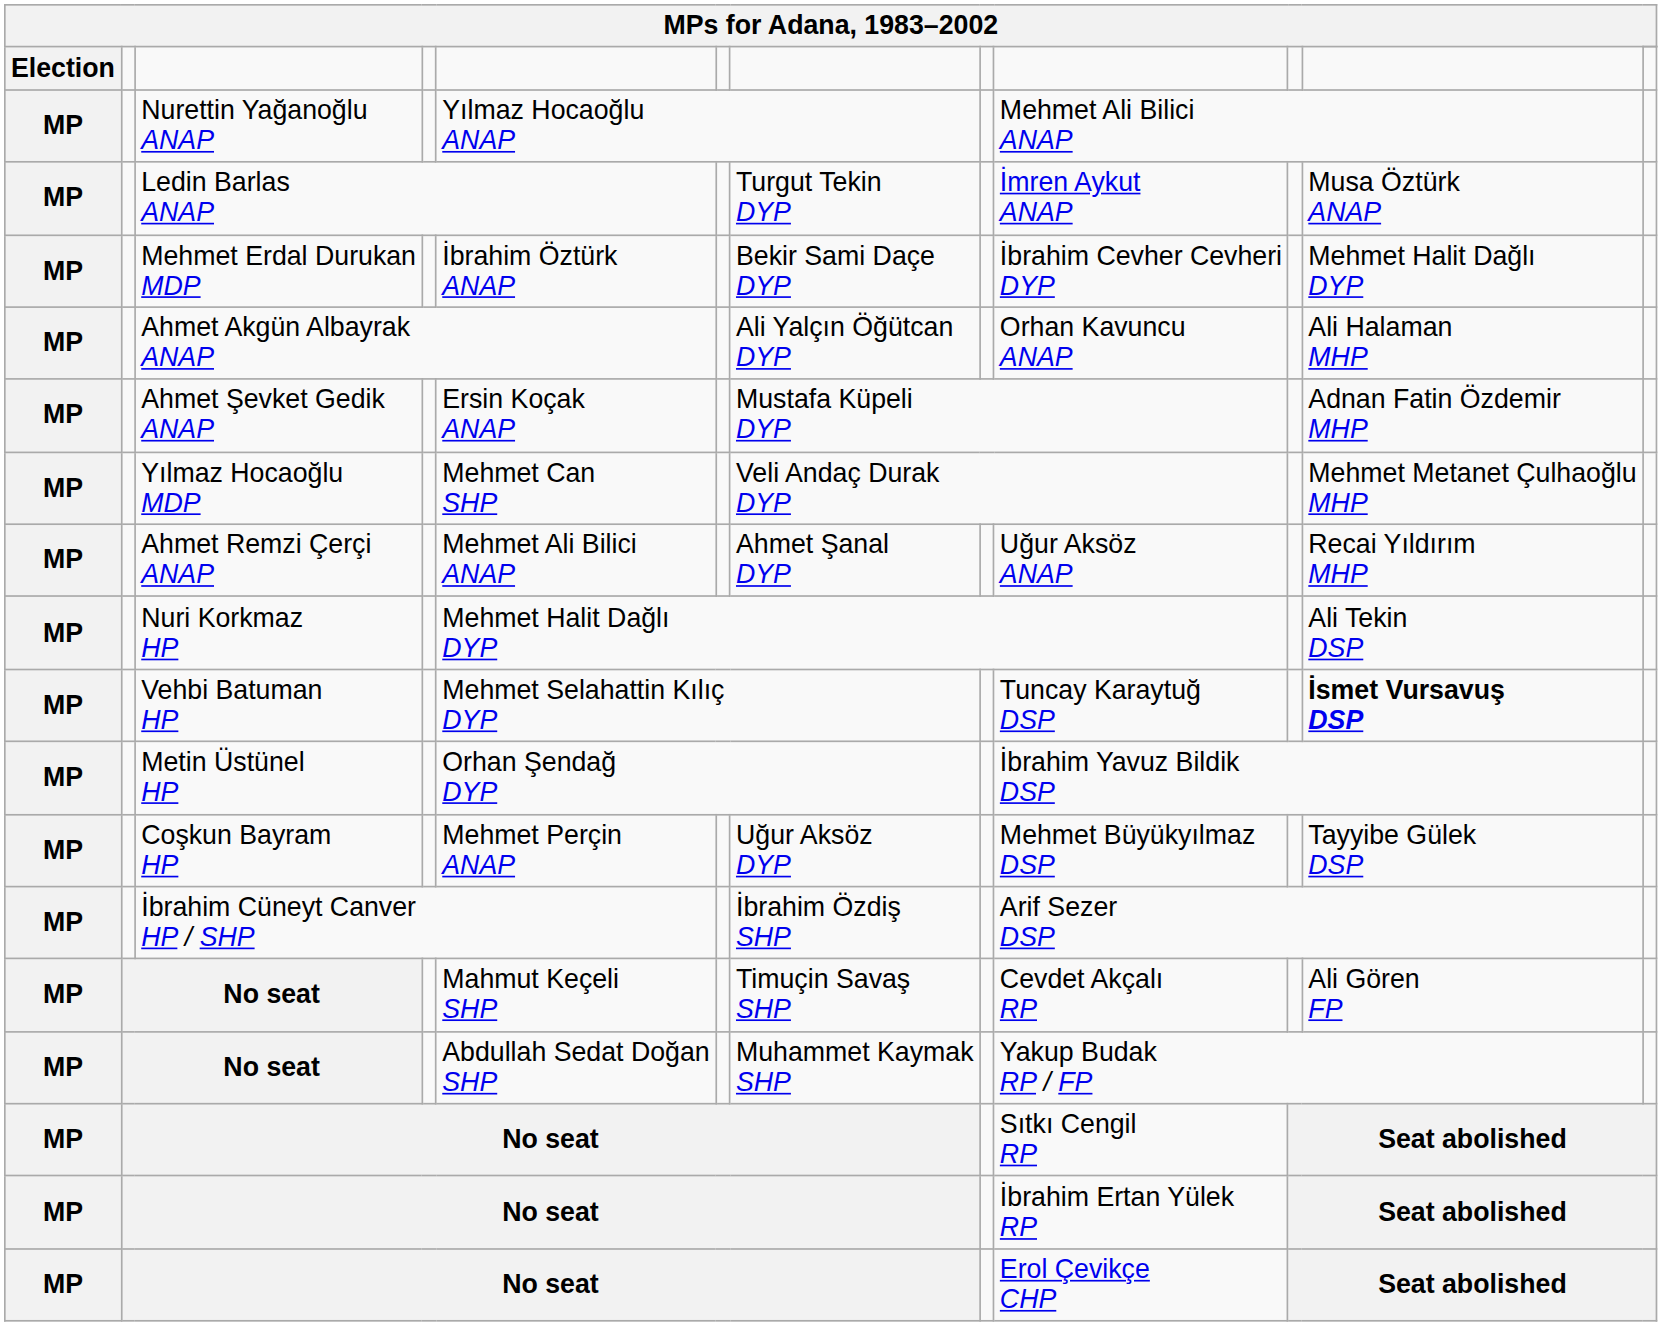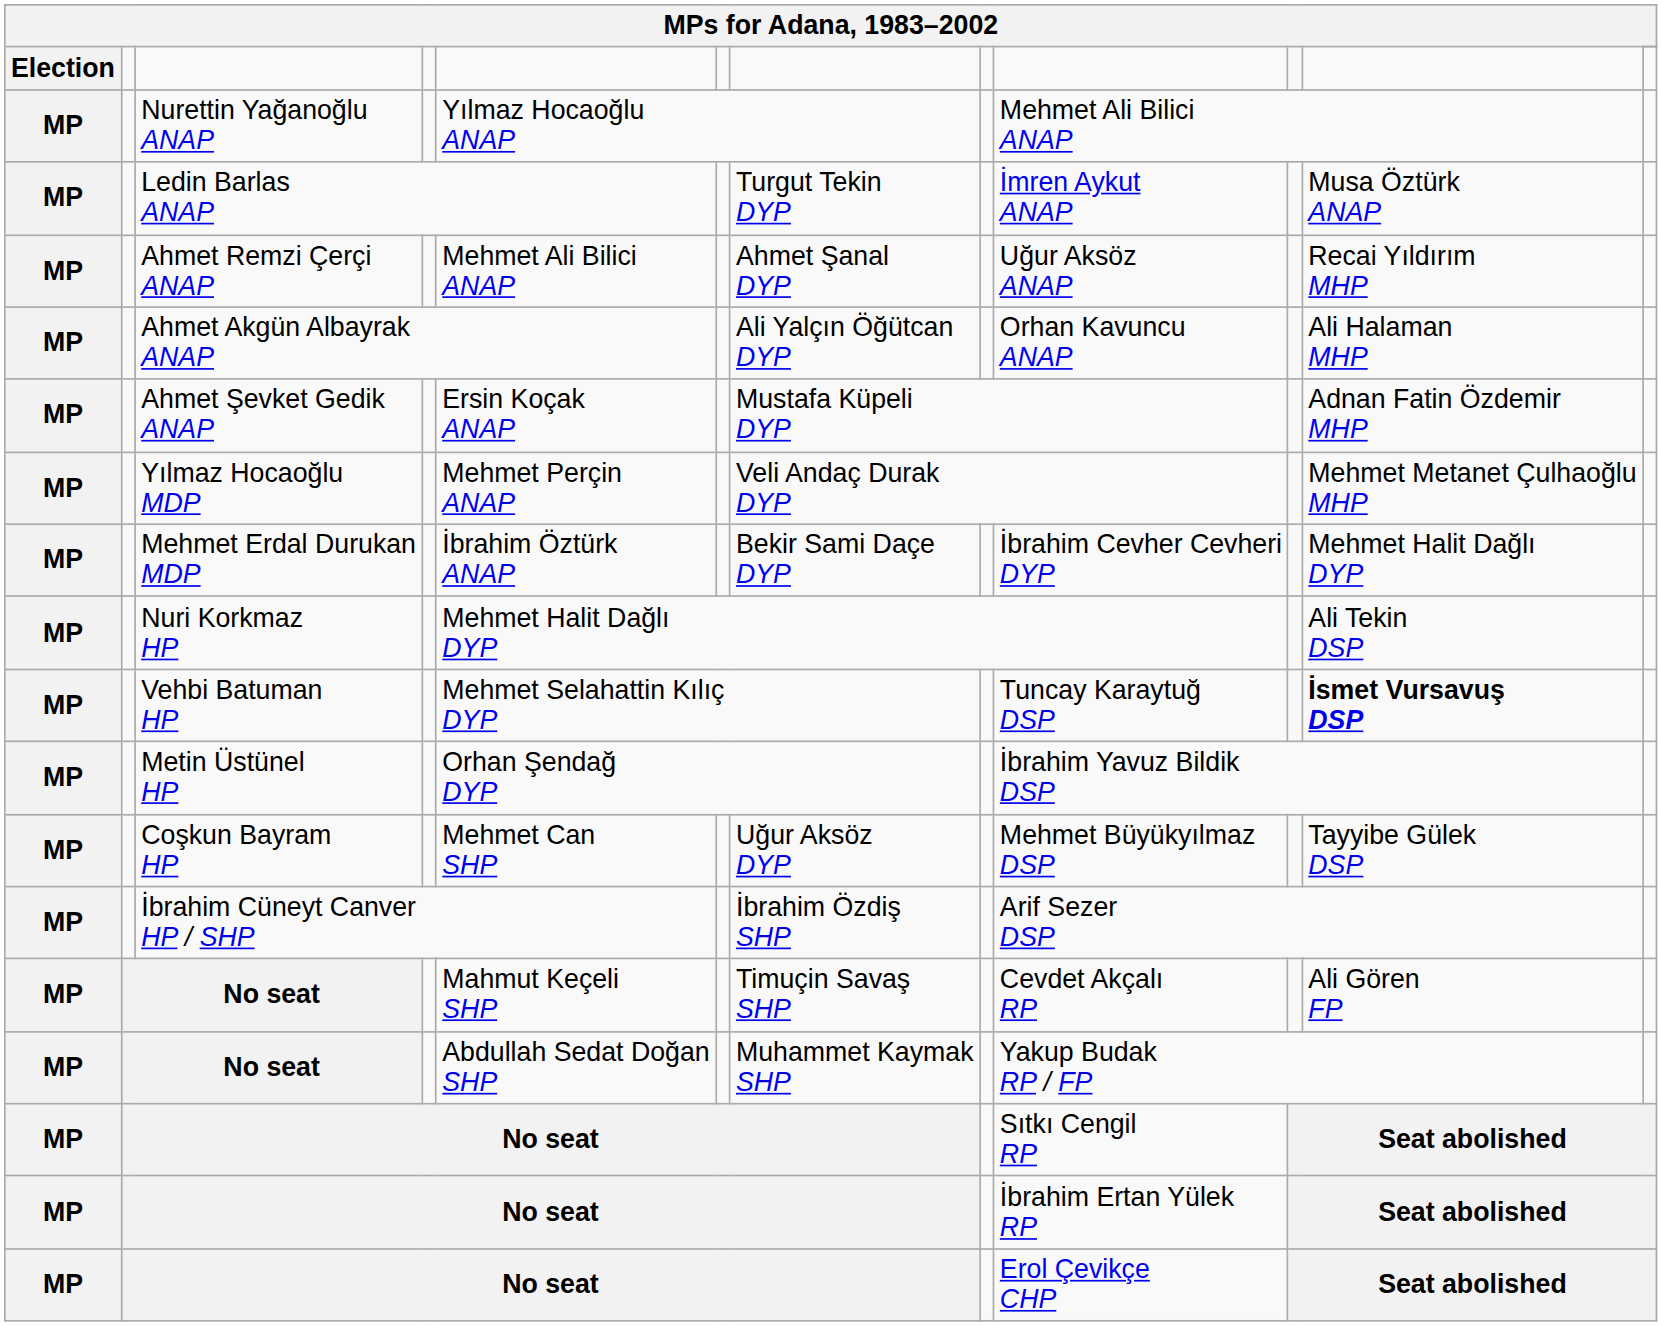rows swapped: (256, 560) <-> (279, 270)
(519, 487) Mehmet Can SHP -> (532, 487) Mehmet Perçin ANAP
(532, 849) Mehmet Perçin ANAP -> (519, 849) Mehmet Can SHP
